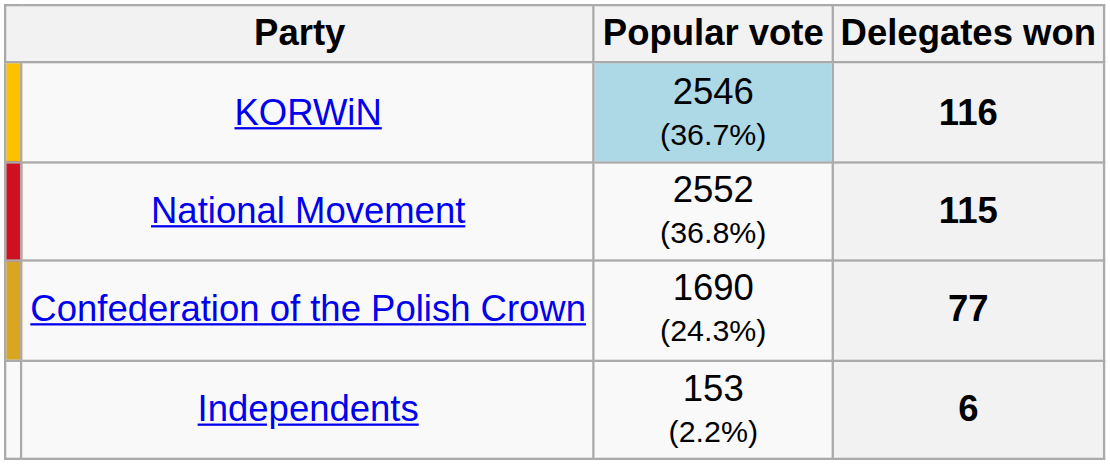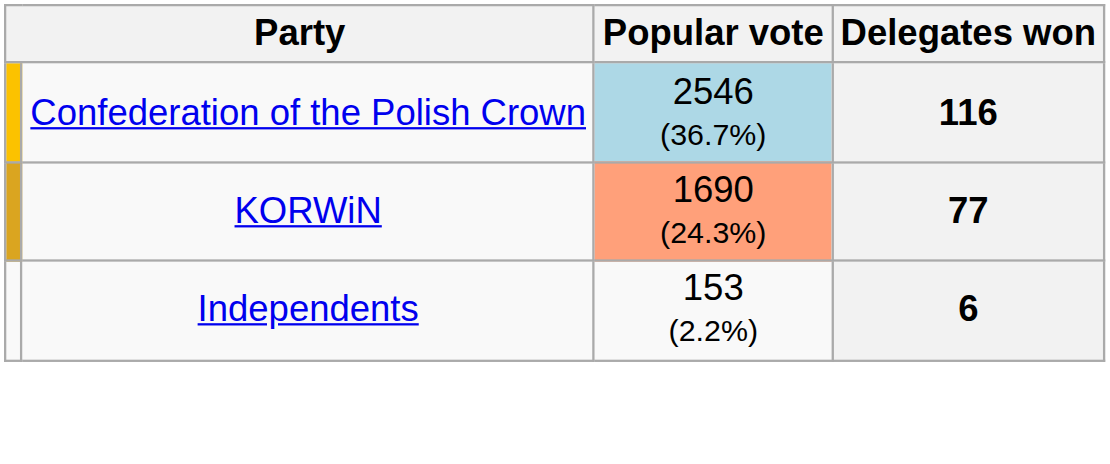(308, 111) KORWiN -> (308, 111) Confederation of the Polish Crown
- row: (968, 210)
(308, 309) Confederation of the Polish Crown -> (308, 210) KORWiN
(713, 309) no background -> (713, 210) lightsalmon background
